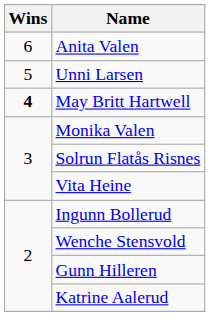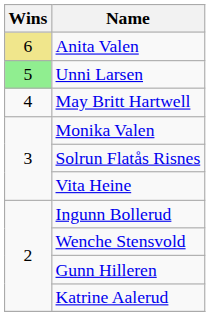(28, 46) no background -> (28, 46) khaki background
(28, 74) no background -> (28, 74) lightgreen background
(28, 102) bold -> (28, 102) normal
